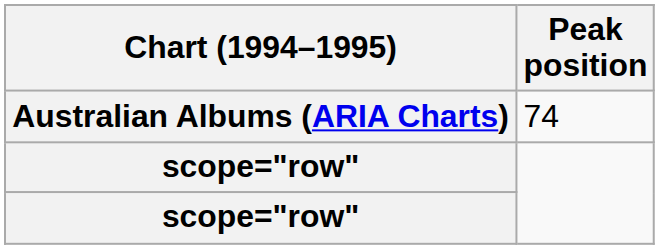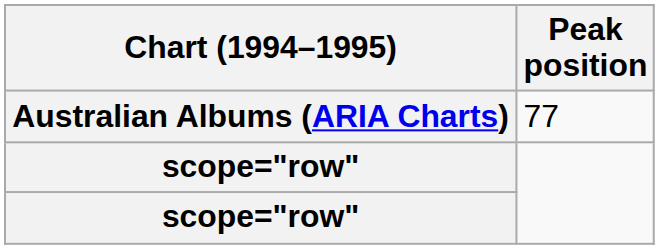(541, 116) 74 -> (541, 116) 77
